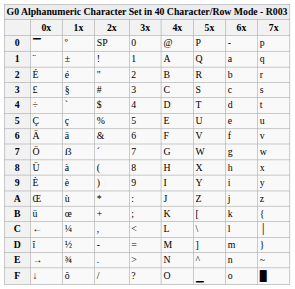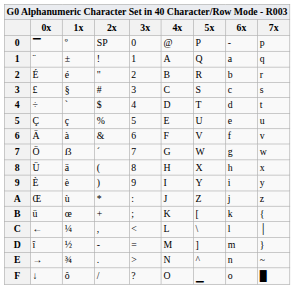(67, 136) ä -> (67, 136) à
(67, 167) à -> (67, 167) ä
